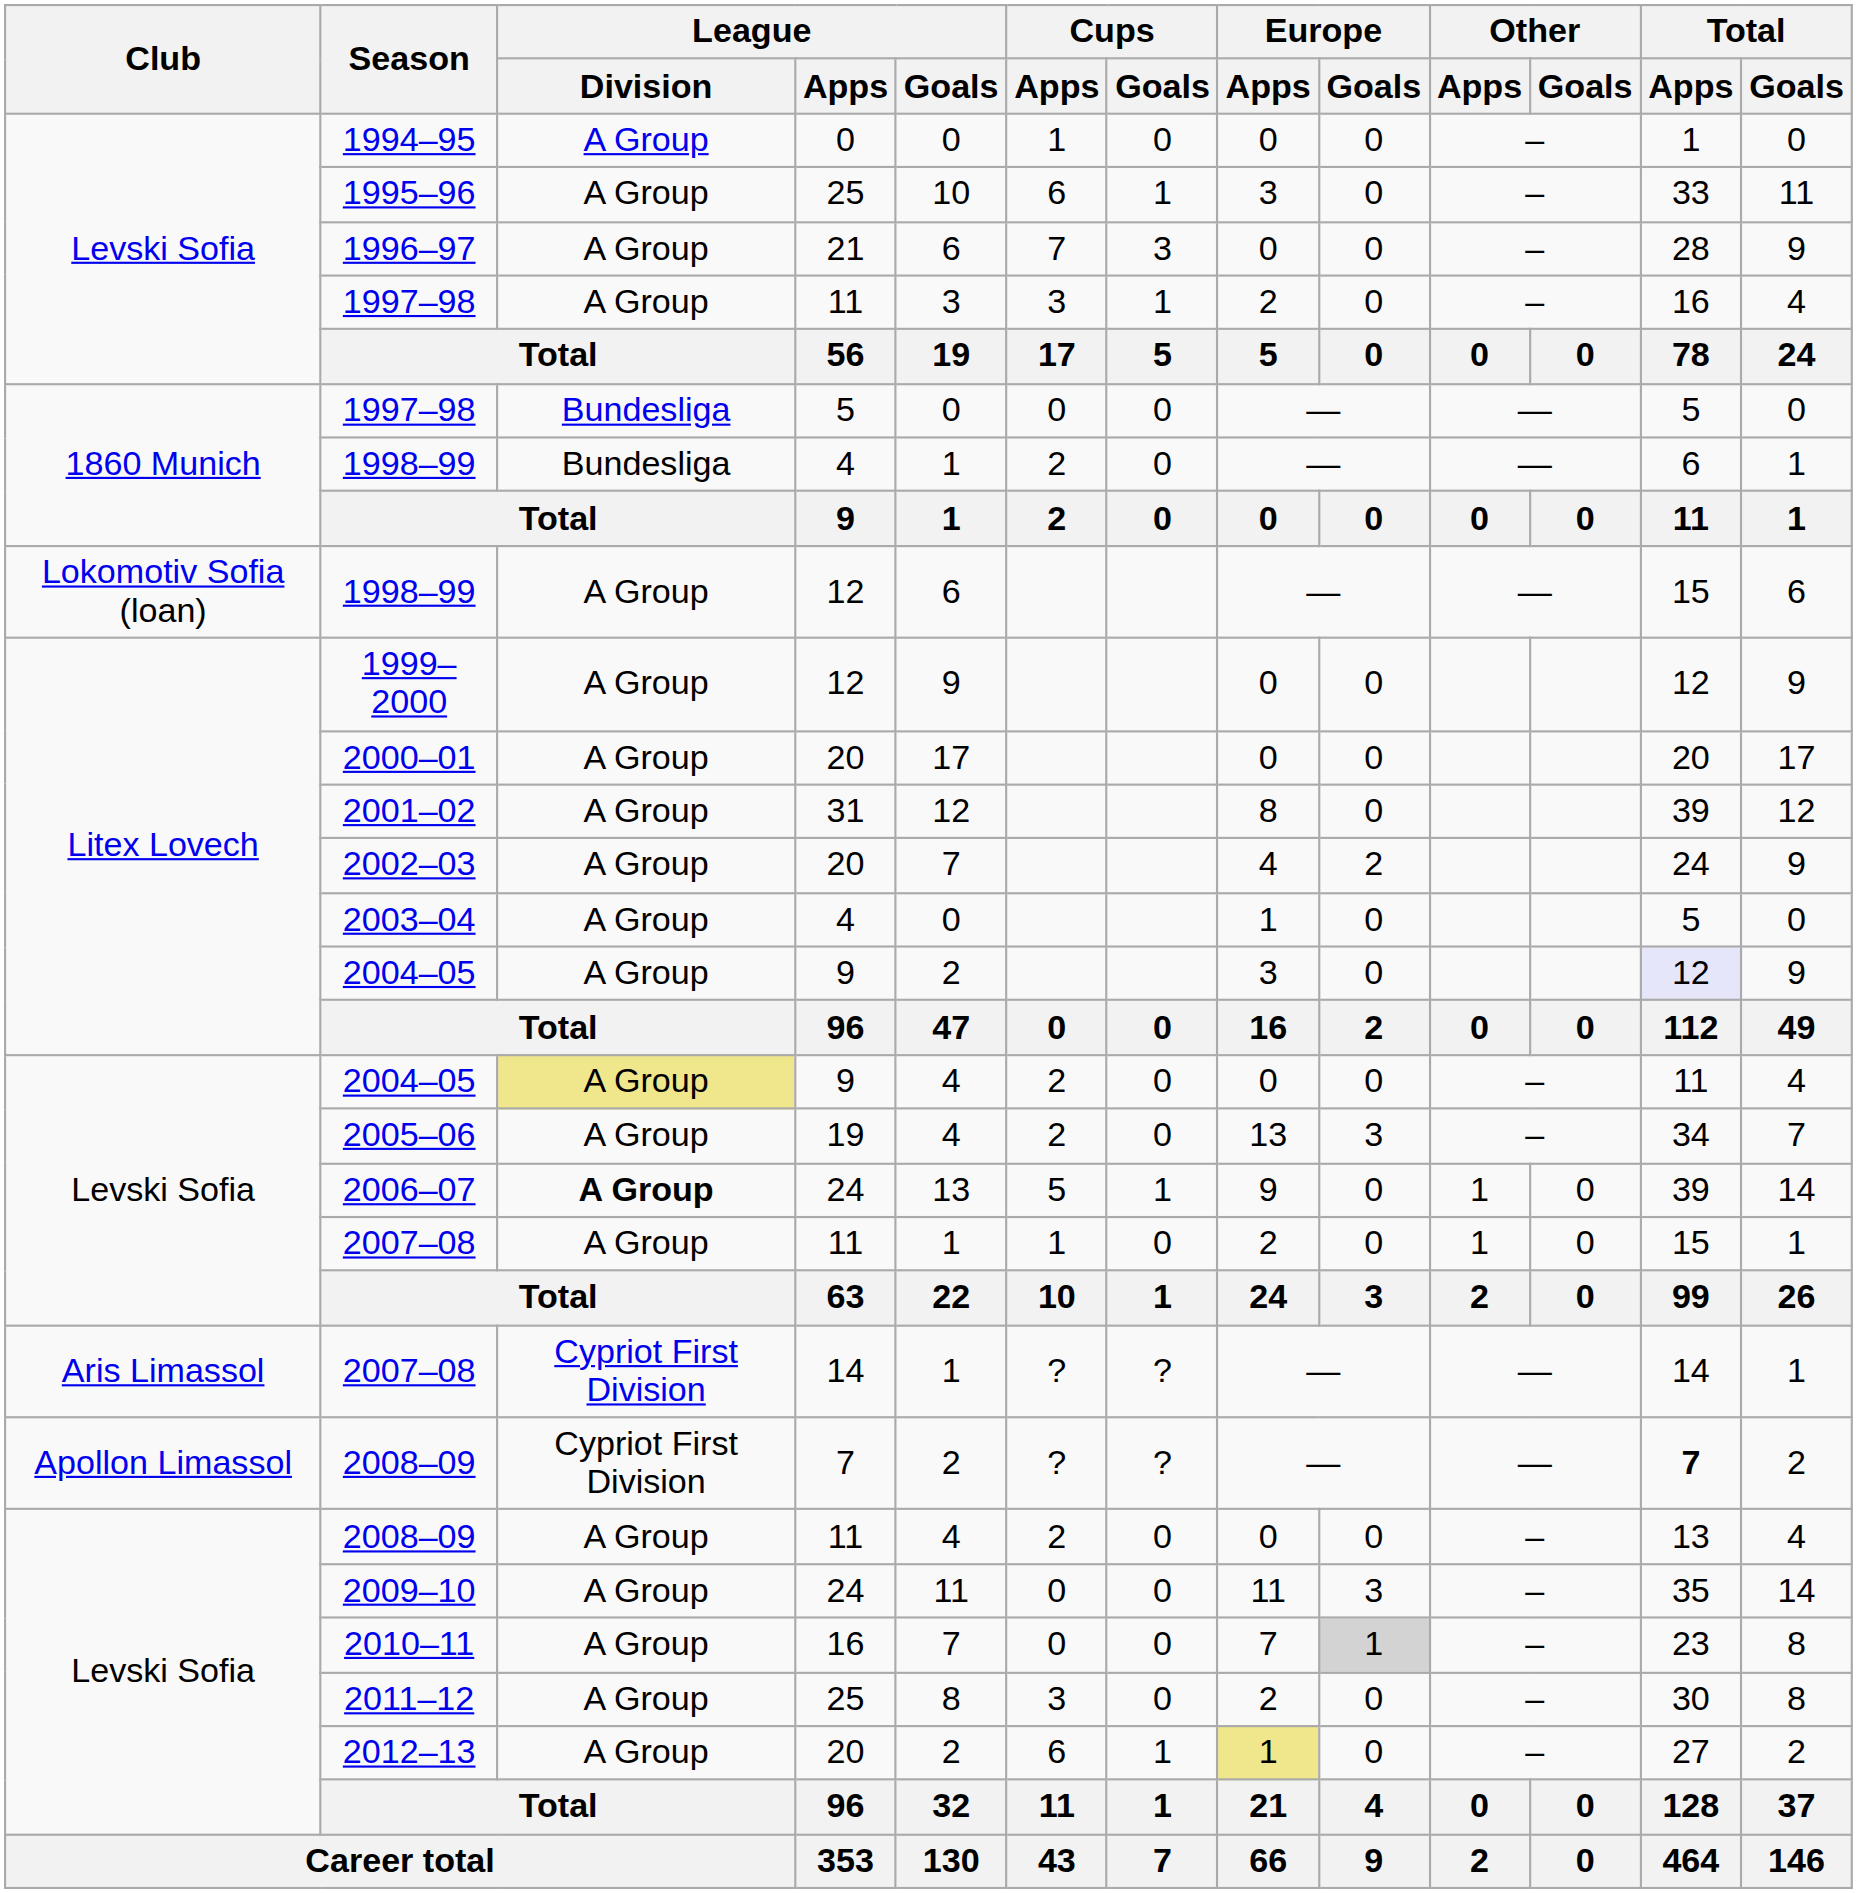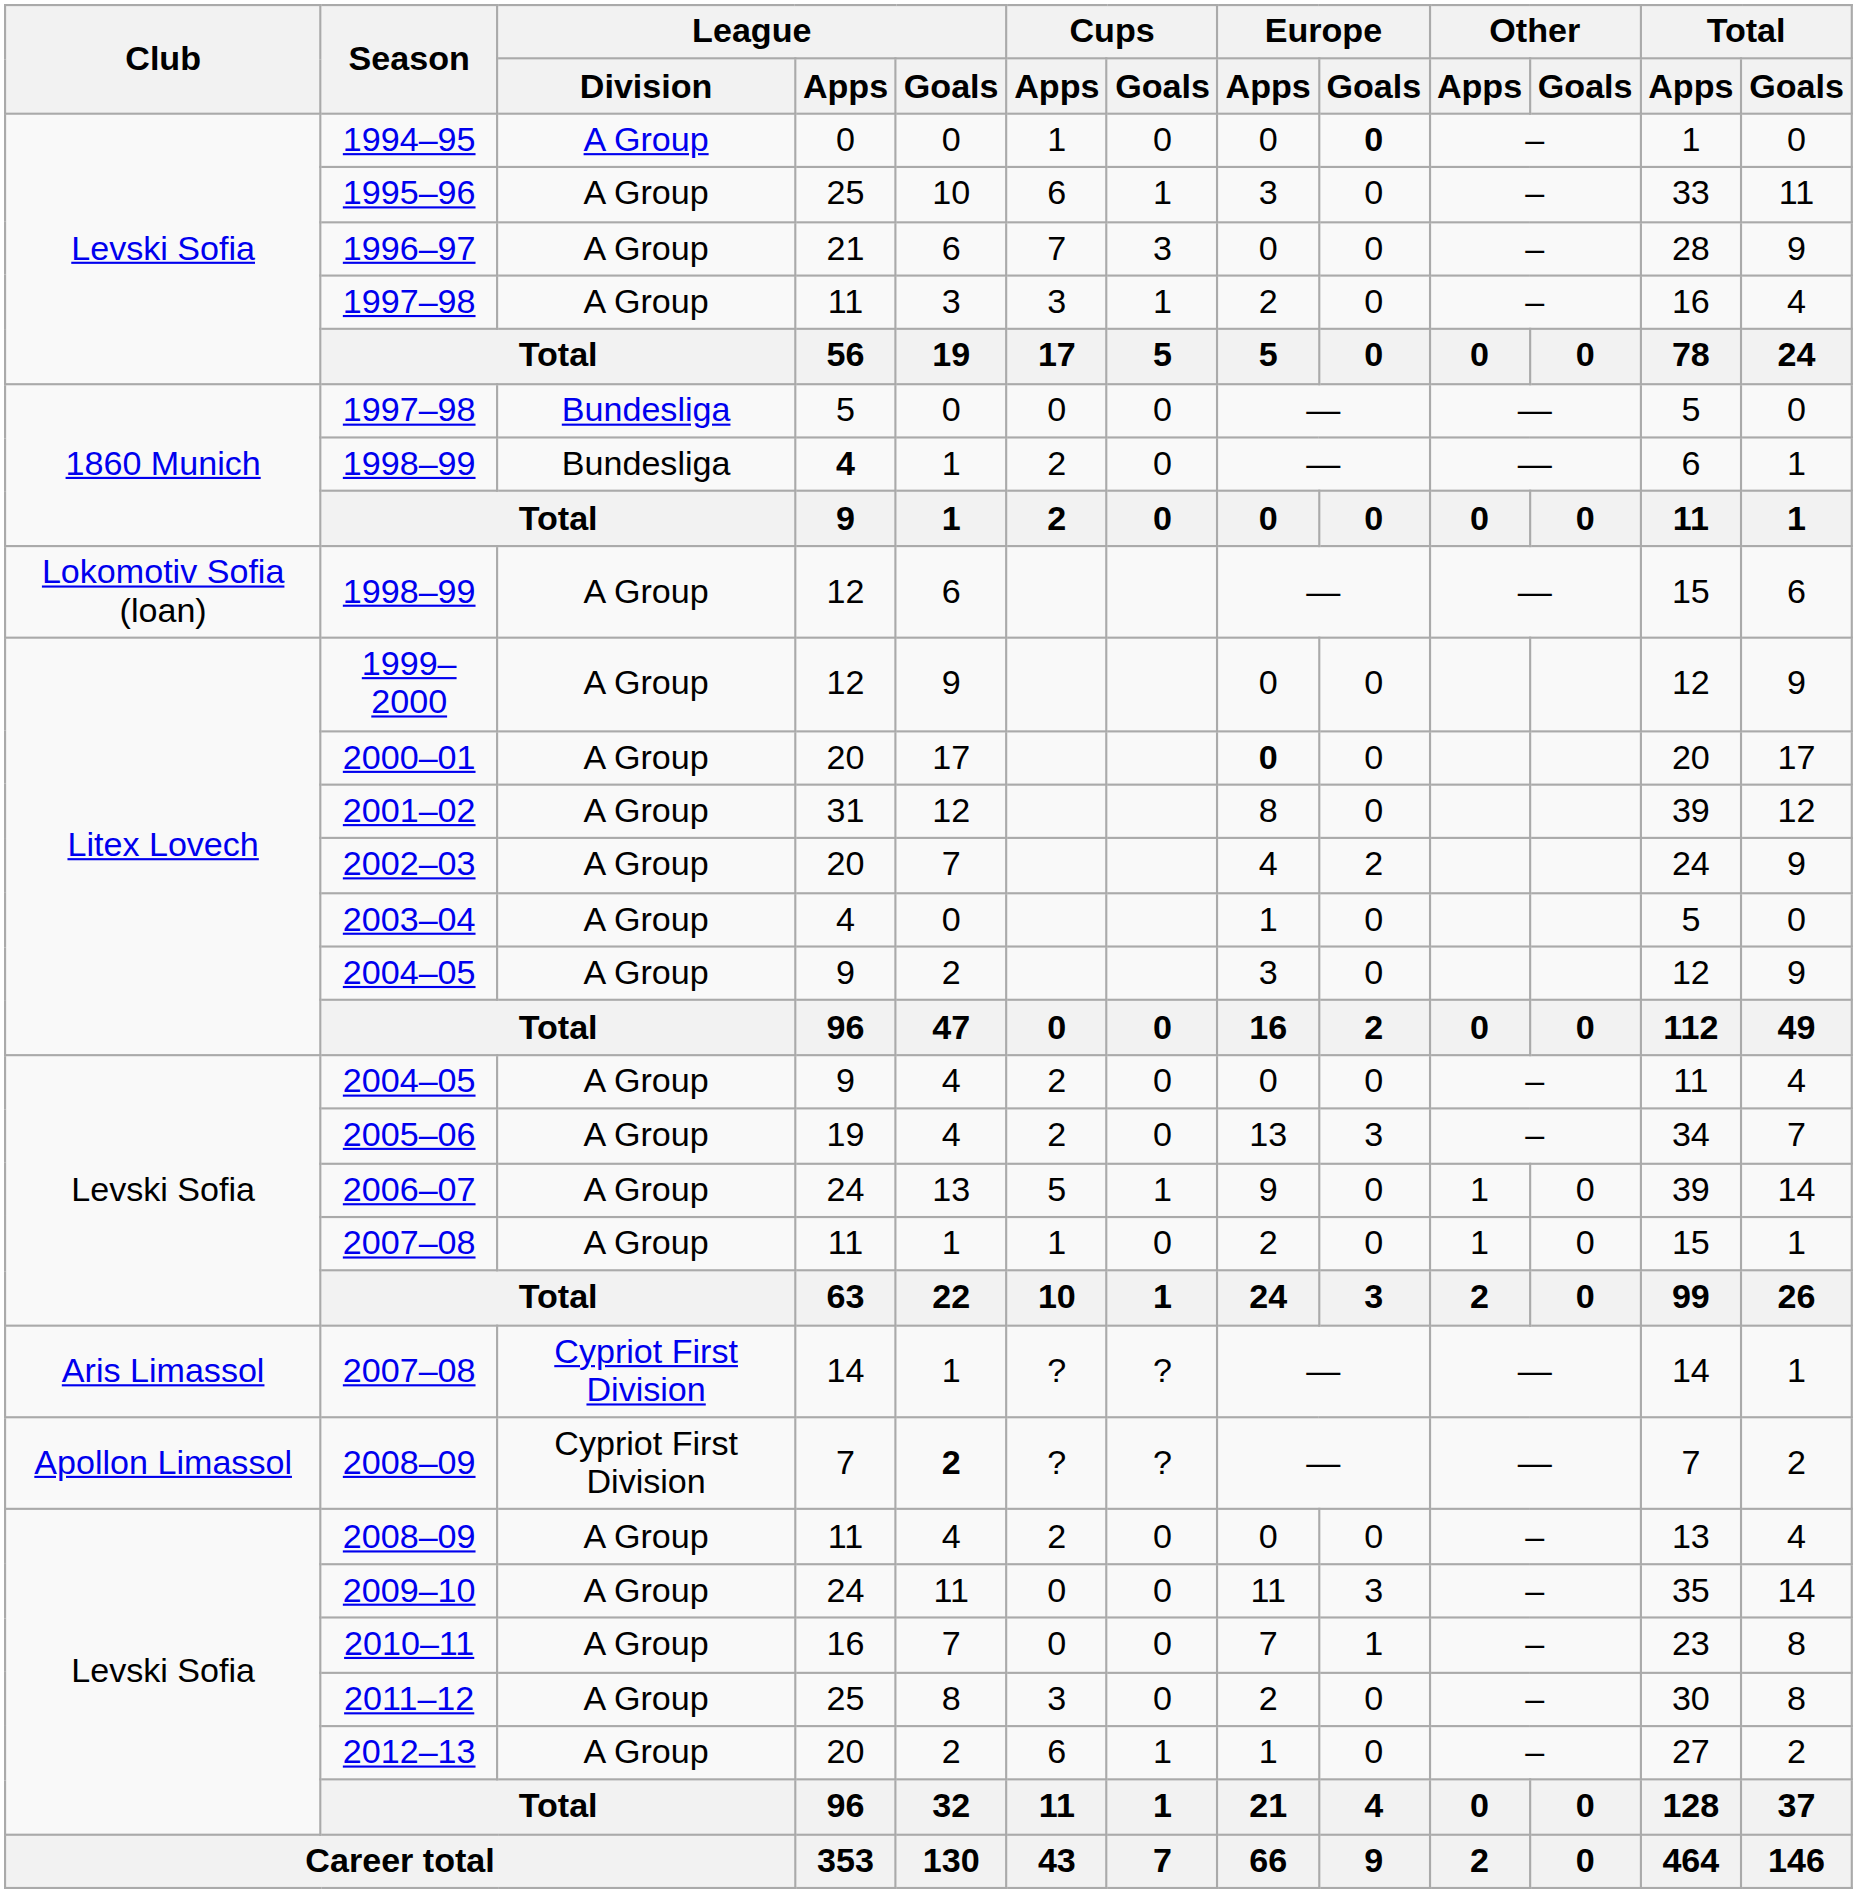(1374, 139) normal -> (1374, 139) bold
(846, 463) normal -> (846, 463) bold
(1268, 756) normal -> (1268, 756) bold
(1691, 972) lavender background -> (1691, 972) no background
(646, 1081) khaki background -> (646, 1081) no background
(646, 1189) bold -> (646, 1189) normal
(951, 1462) normal -> (951, 1462) bold
(1691, 1462) bold -> (1691, 1462) normal
(1374, 1644) lightgrey background -> (1374, 1644) no background
(1268, 1752) khaki background -> (1268, 1752) no background
